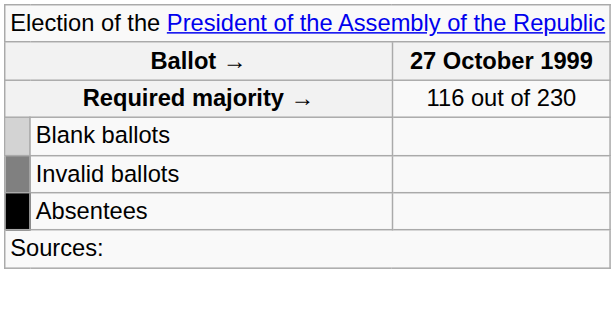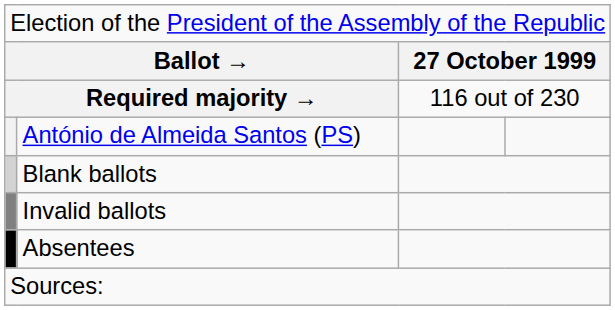+ row: (192, 135)
